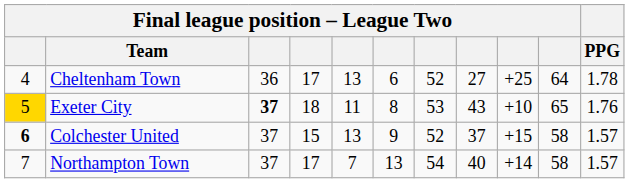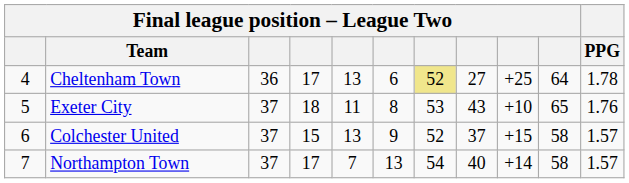(435, 79) no background -> (435, 79) khaki background
(25, 107) gold background -> (25, 107) no background
(269, 107) bold -> (269, 107) normal
(25, 135) bold -> (25, 135) normal
